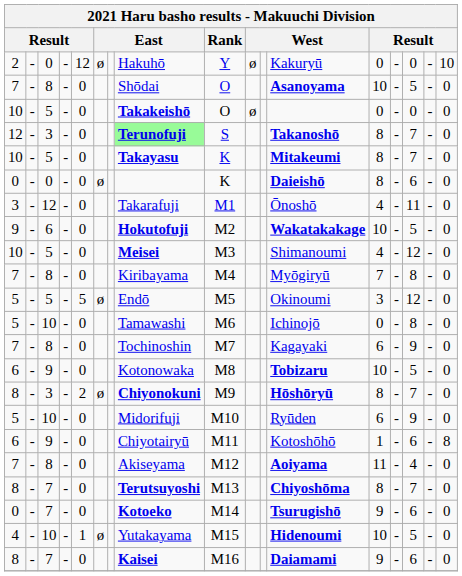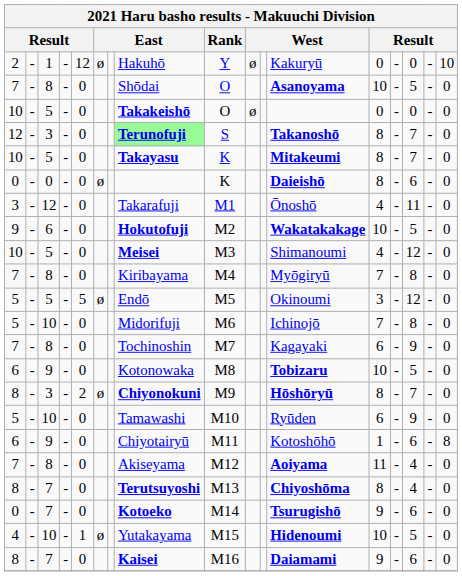(49, 63) 0 -> (49, 63) 1
(152, 323) Tamawashi -> (149, 323) Midorifuji
(380, 323) 0 -> (380, 323) 7
(149, 417) Midorifuji -> (152, 417) Tamawashi
(413, 488) 7 -> (413, 488) 4
